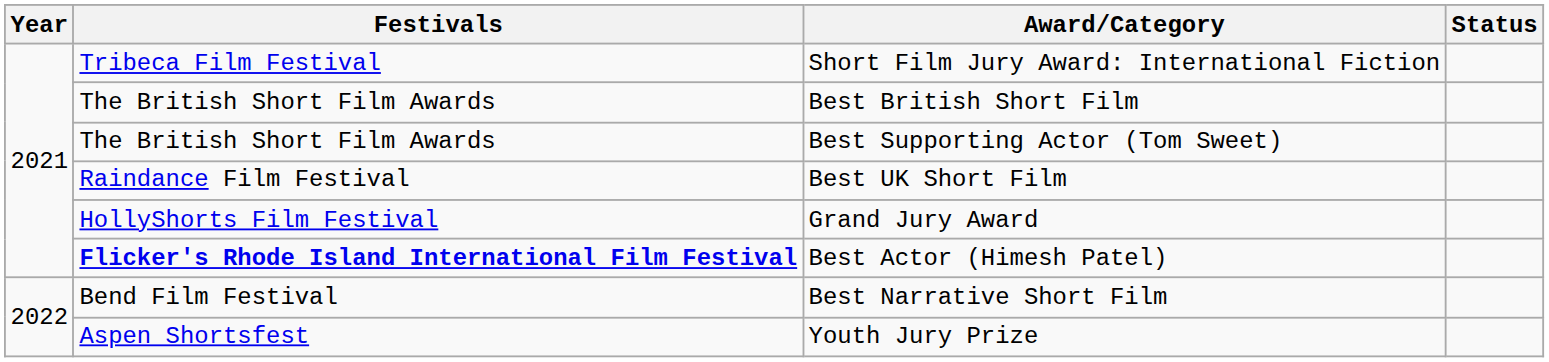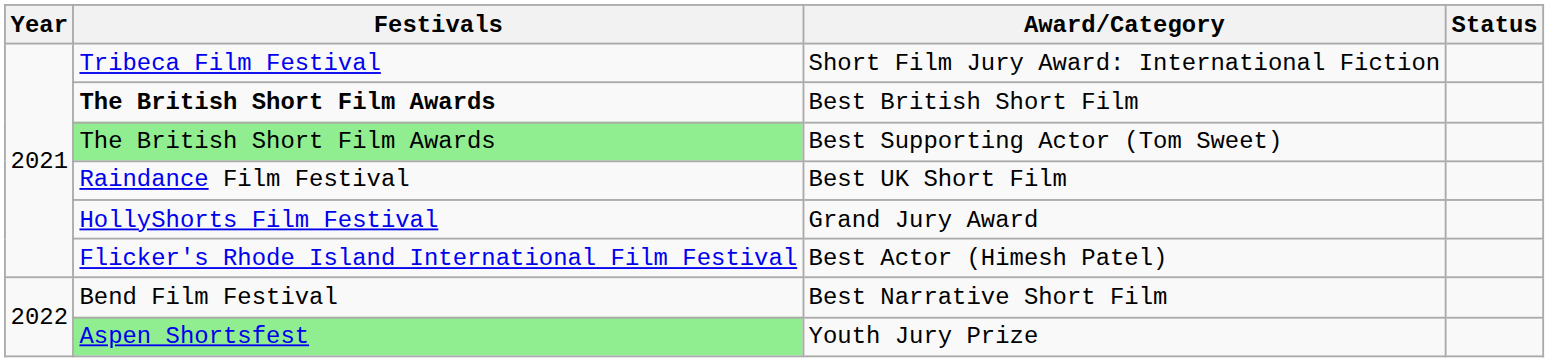(288, 102) normal -> (288, 102) bold
(288, 141) no background -> (288, 141) lightgreen background
(438, 258) bold -> (438, 258) normal
(194, 336) no background -> (194, 336) lightgreen background
